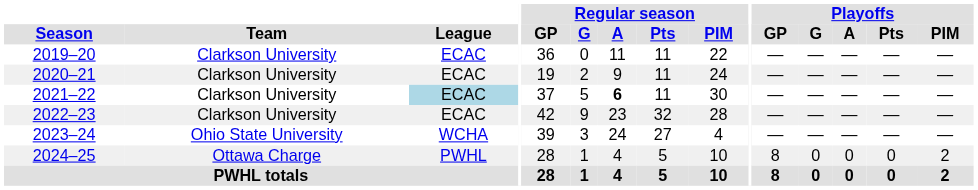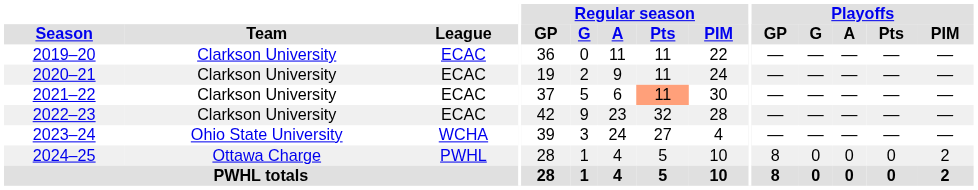(463, 94) lightblue background -> (463, 94) no background
(617, 94) bold -> (617, 94) normal
(663, 94) no background -> (663, 94) lightsalmon background
